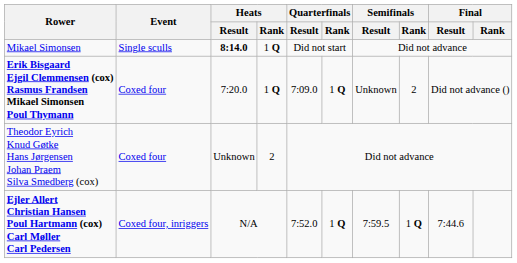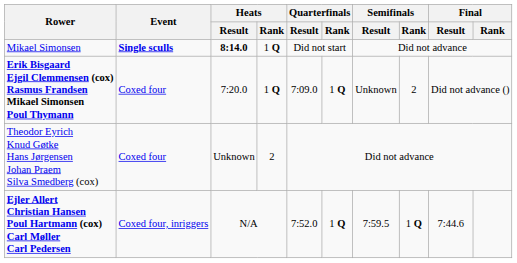(145, 48) normal -> (146, 48) bold
